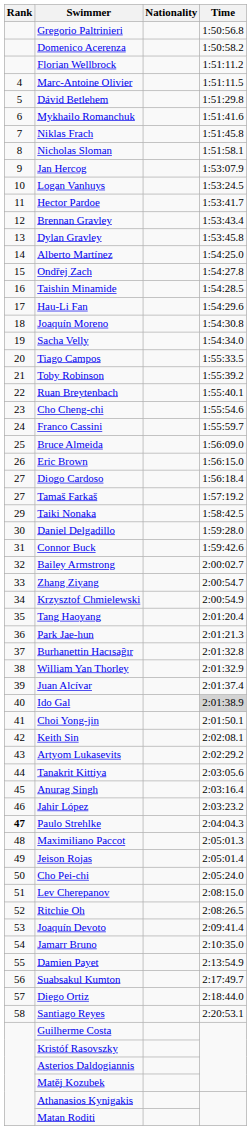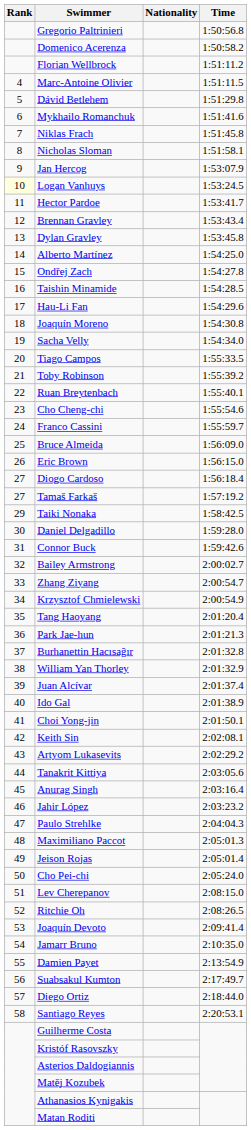(20, 185) no background -> (20, 185) lightyellow background
(223, 703) lightgrey background -> (223, 703) no background
(20, 824) bold -> (20, 824) normal
